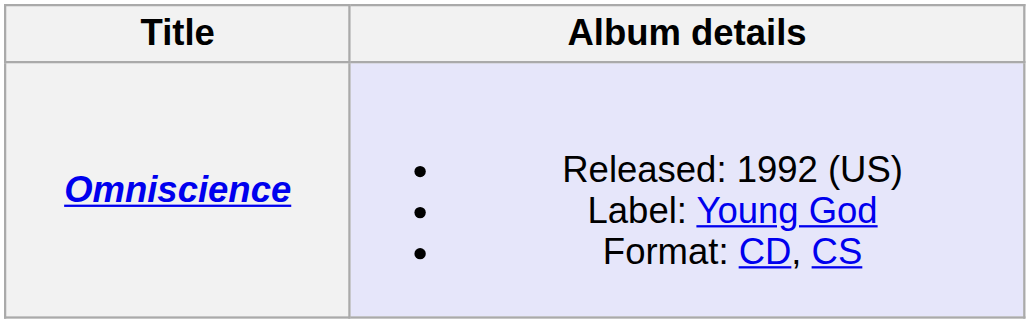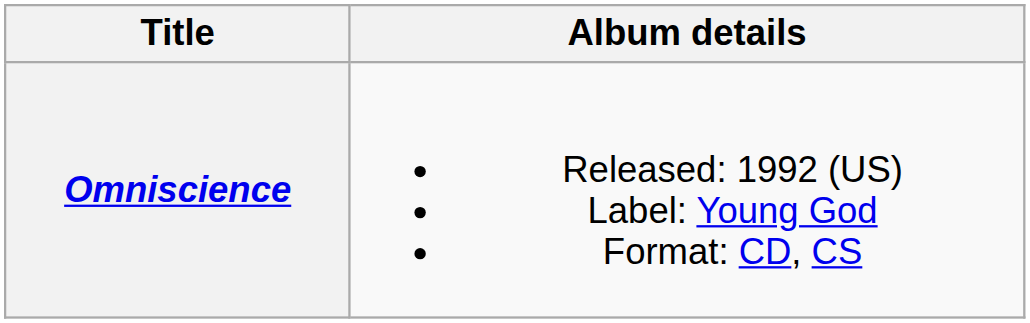(687, 210) lavender background -> (687, 210) no background
